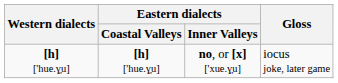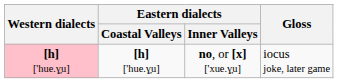(51, 61) no background -> (51, 61) pink background
